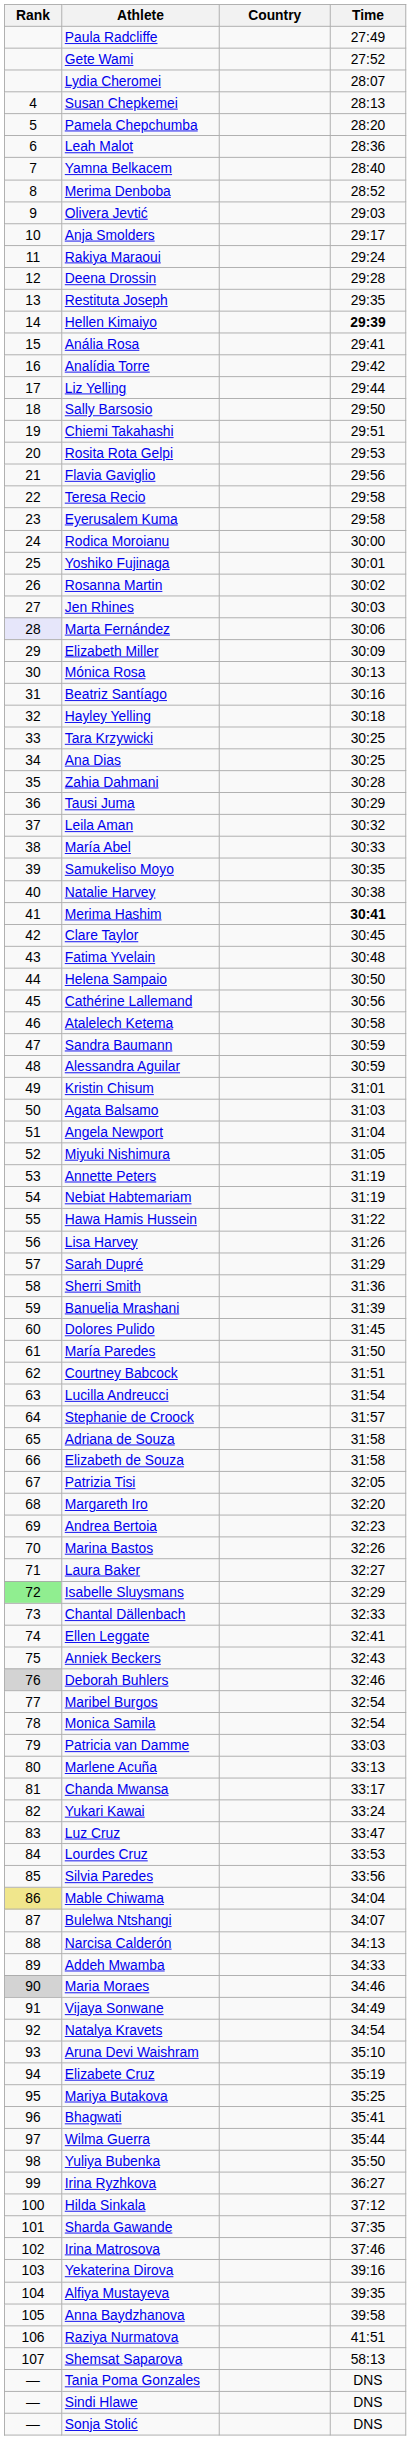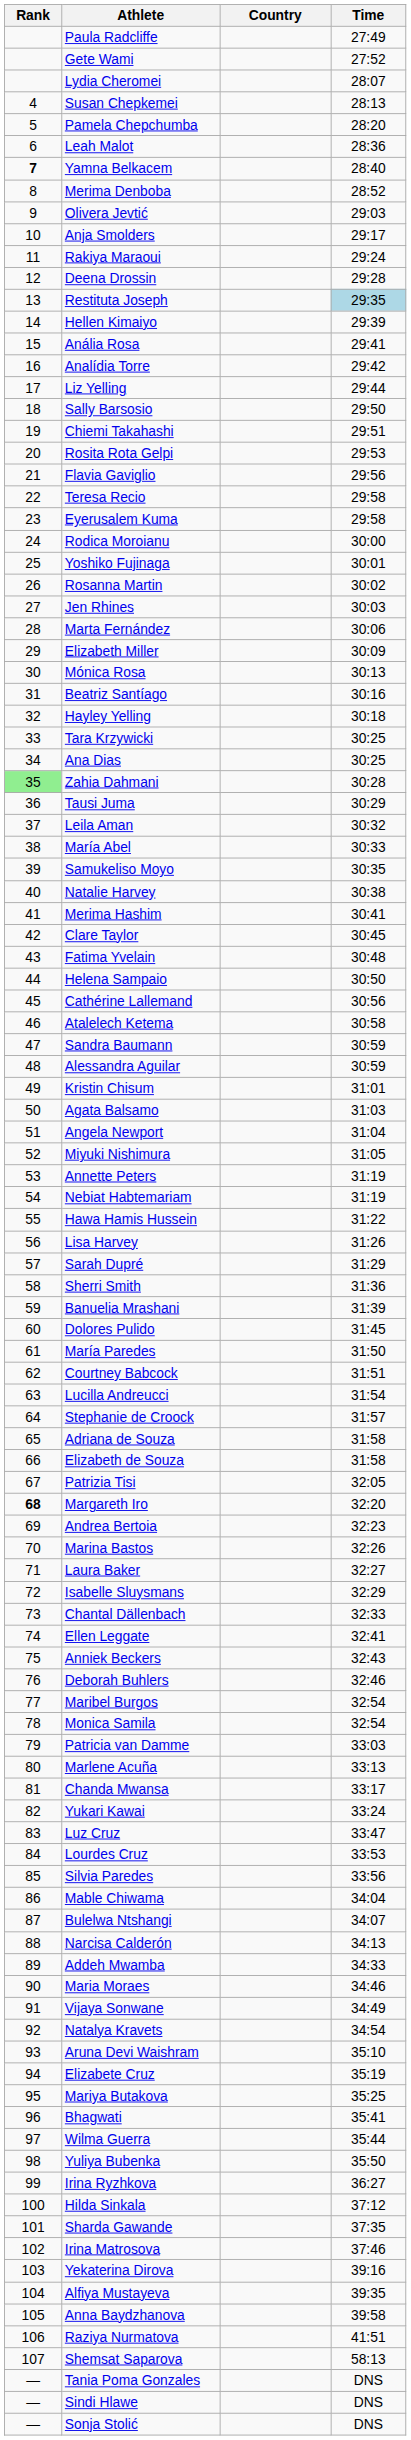(33, 169) normal -> (33, 169) bold
(368, 300) no background -> (368, 300) lightblue background
(368, 322) bold -> (368, 322) normal
(33, 629) lavender background -> (33, 629) no background
(33, 782) no background -> (33, 782) lightgreen background
(368, 913) bold -> (368, 913) normal
(33, 1505) normal -> (33, 1505) bold
(33, 1592) lightgreen background -> (33, 1592) no background
(33, 1680) lightgrey background -> (33, 1680) no background
(33, 1899) khaki background -> (33, 1899) no background
(33, 1986) lightgrey background -> (33, 1986) no background
